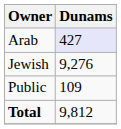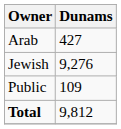(70, 40) lavender background -> (70, 40) no background
